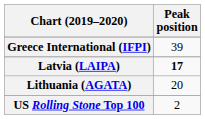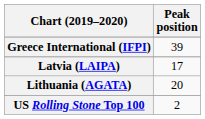(177, 66) bold -> (177, 66) normal
